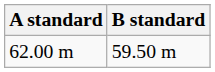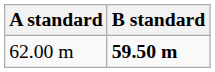(144, 51) normal -> (145, 51) bold
